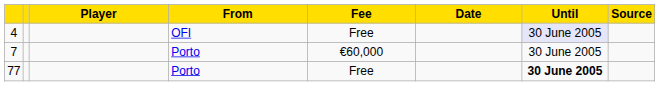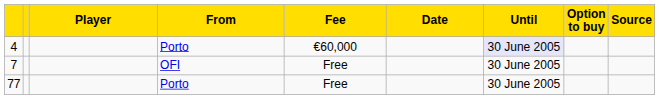+ column: (586, 20)
(181, 33) OFI -> (174, 46) Porto
(361, 33) Free -> (335, 46) €60,000
(186, 52) Porto -> (170, 65) OFI
(361, 52) €60,000 -> (335, 65) Free
(565, 71) bold -> (524, 84) normal
